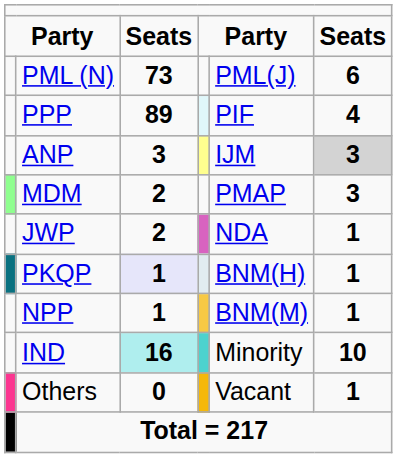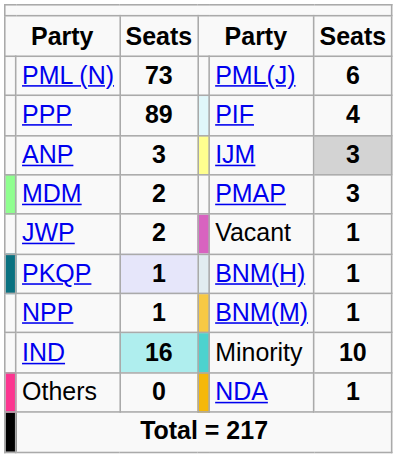(242, 233) NDA -> (253, 233) Vacant
(253, 392) Vacant -> (242, 392) NDA
